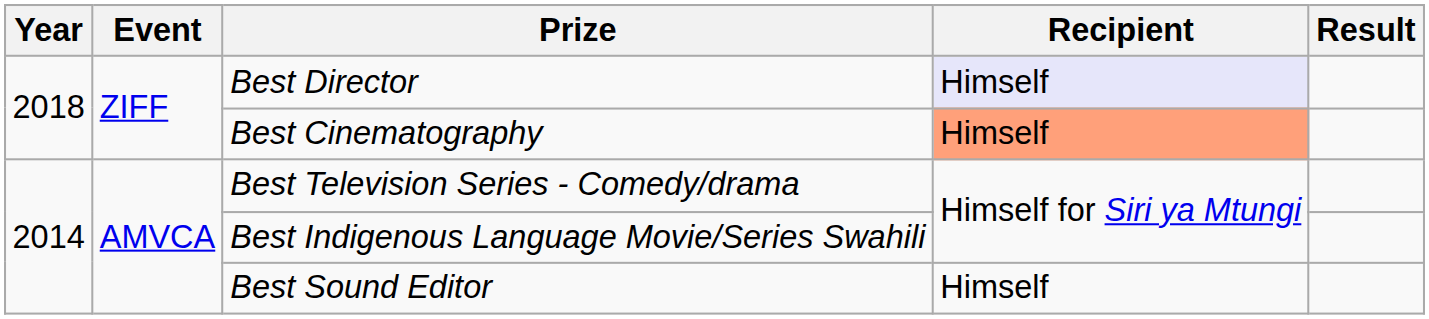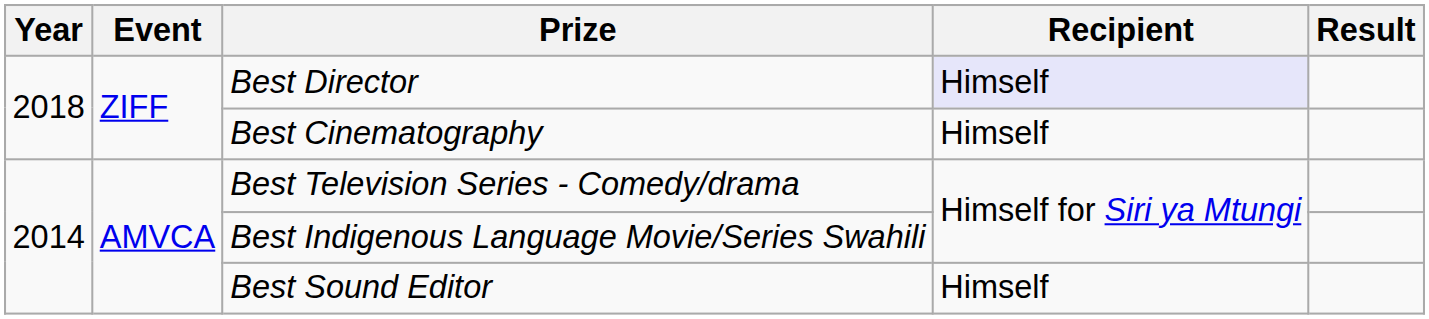(994, 133) lightsalmon background -> (994, 133) no background
